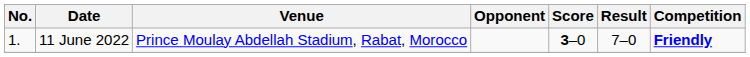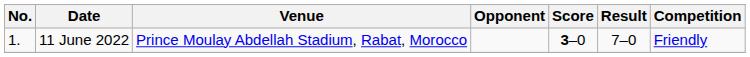(683, 40) bold -> (680, 40) normal
